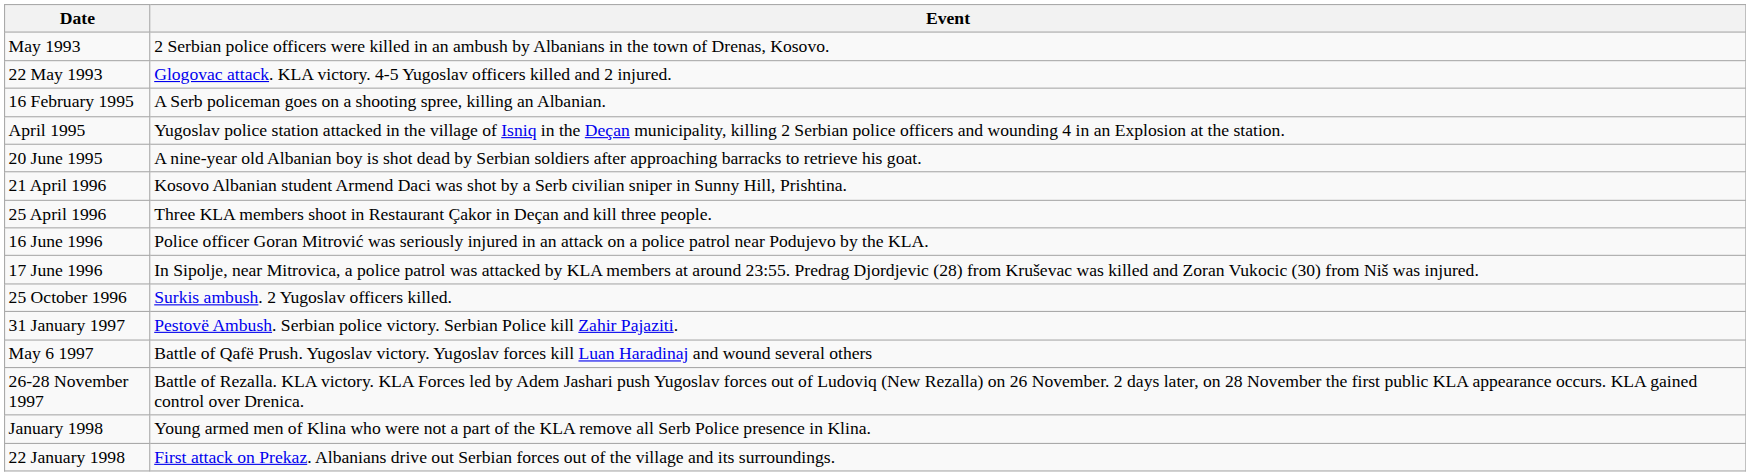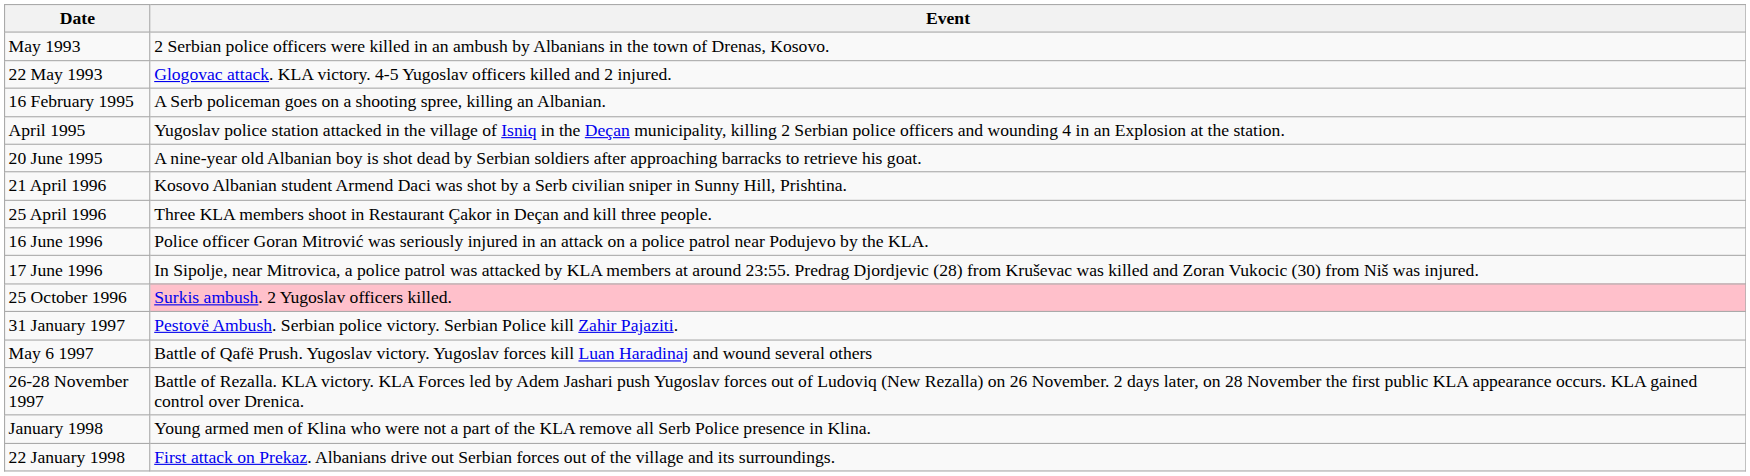(303, 297) no background -> (303, 297) pink background
